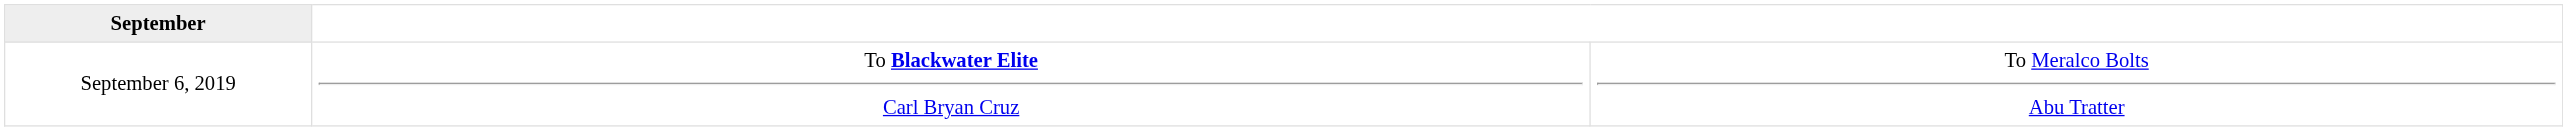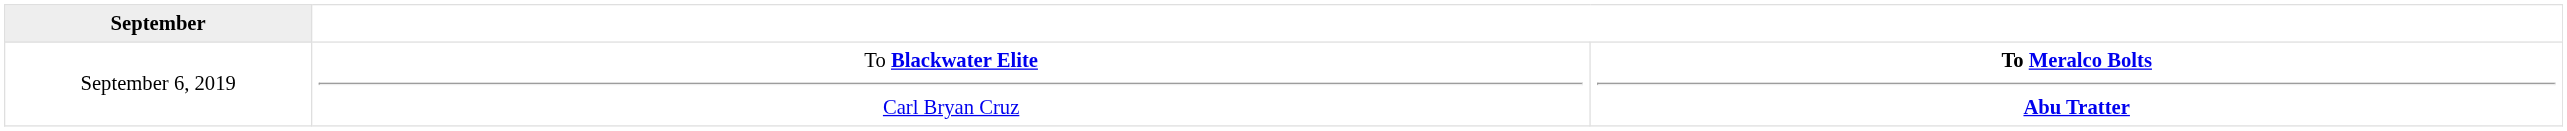(2077, 83) normal -> (2077, 83) bold
